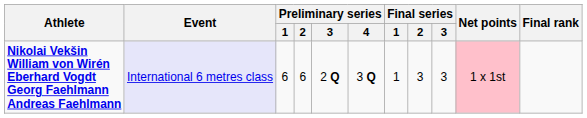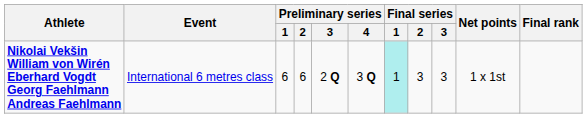(200, 78) lavender background -> (200, 78) no background
(396, 78) no background -> (396, 78) paleturquoise background
(488, 78) pink background -> (488, 78) no background
